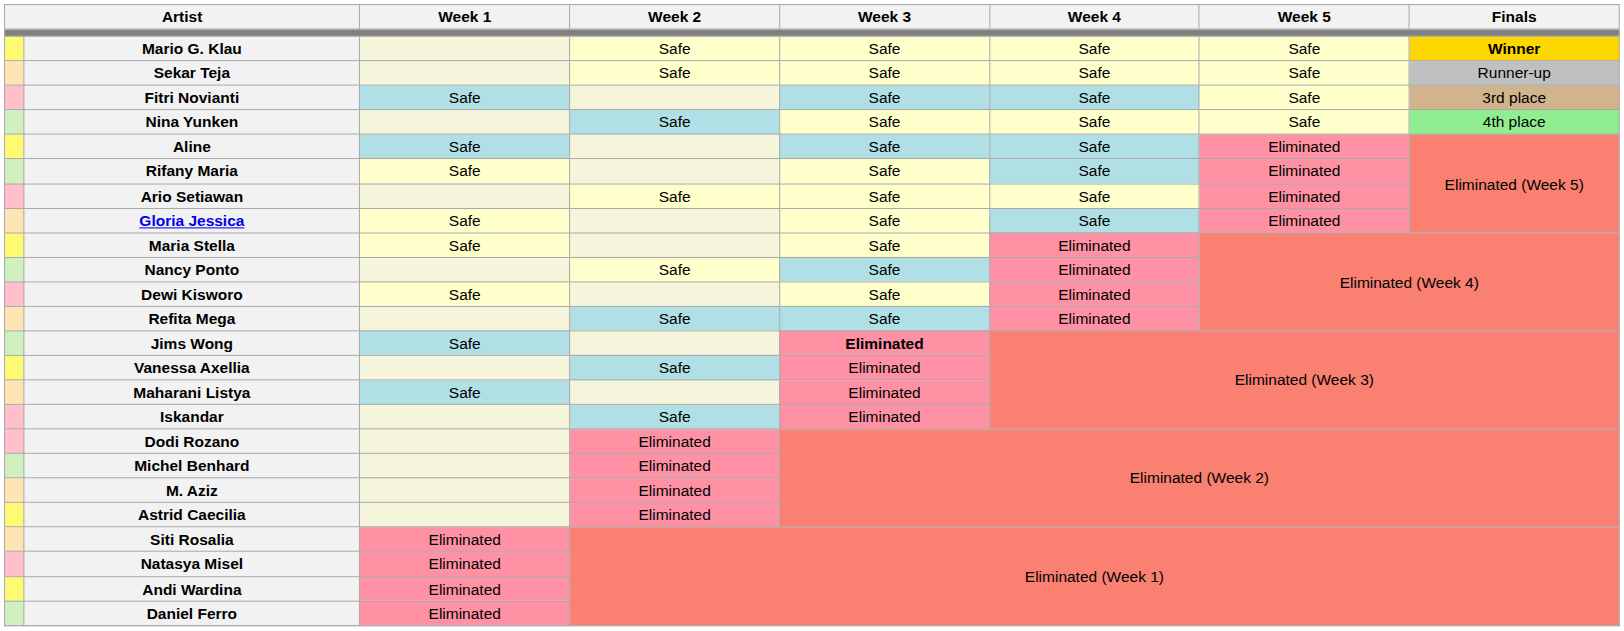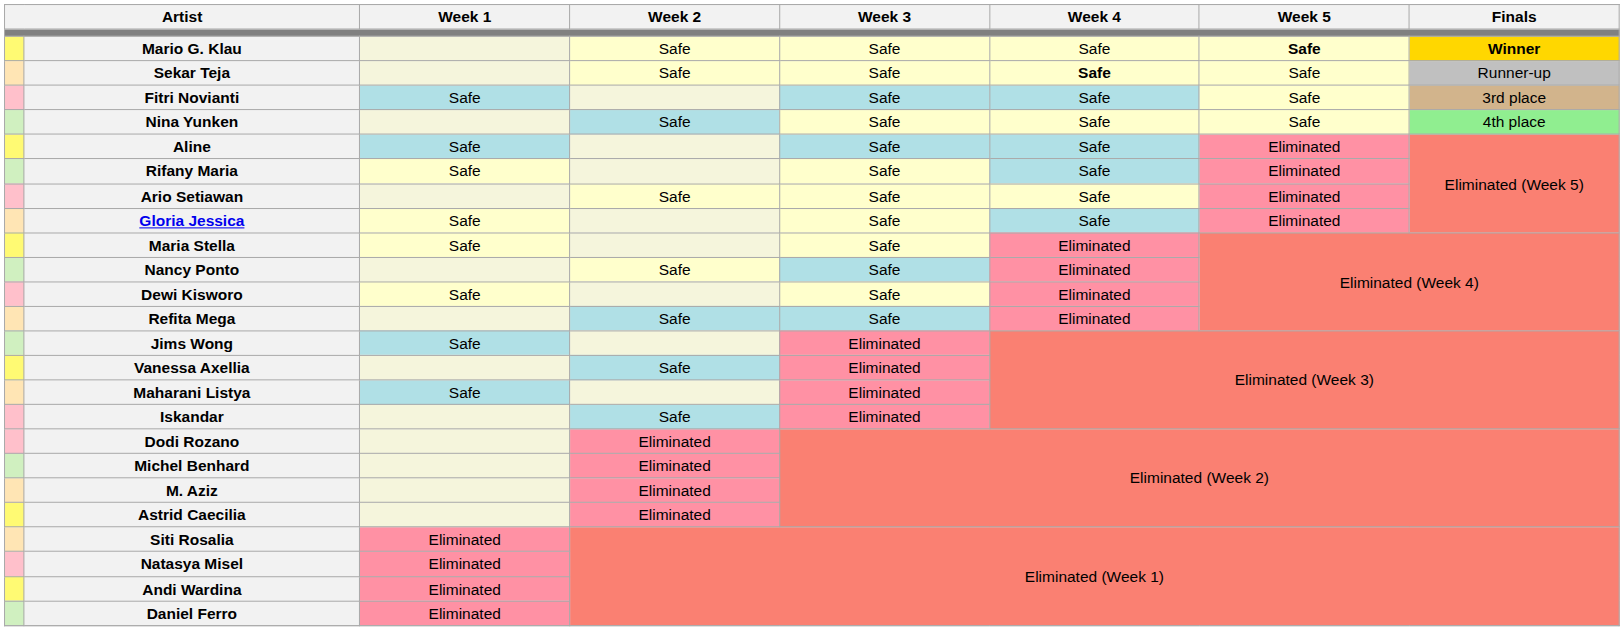(1304, 49) normal -> (1304, 49) bold
(1094, 73) normal -> (1094, 73) bold
(885, 343) bold -> (885, 343) normal
